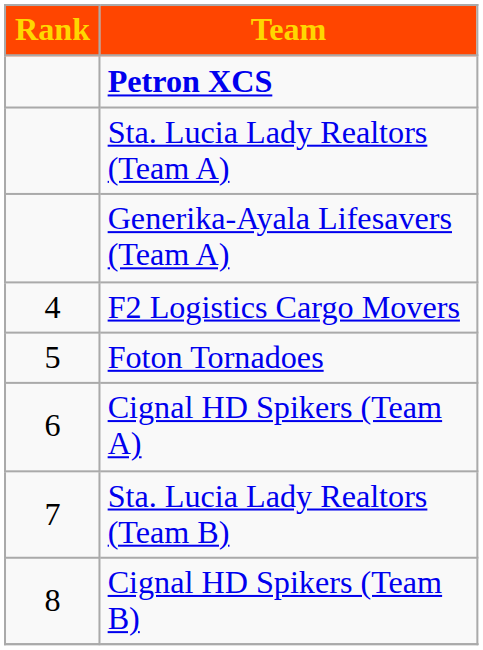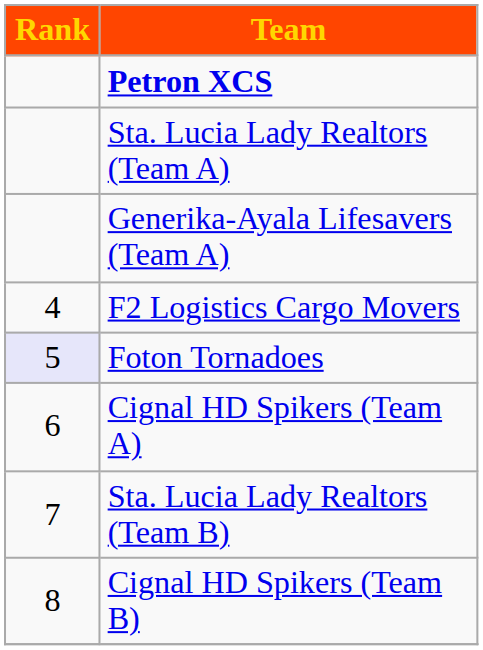(53, 357) no background -> (53, 357) lavender background
